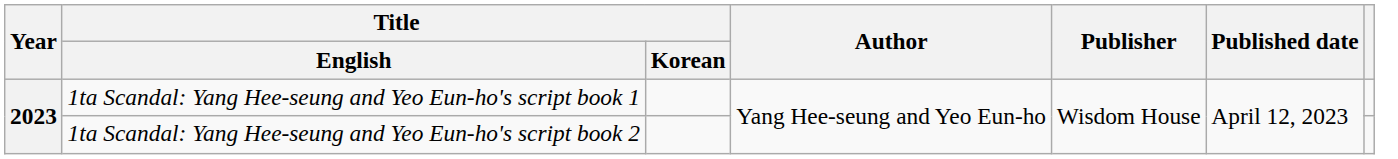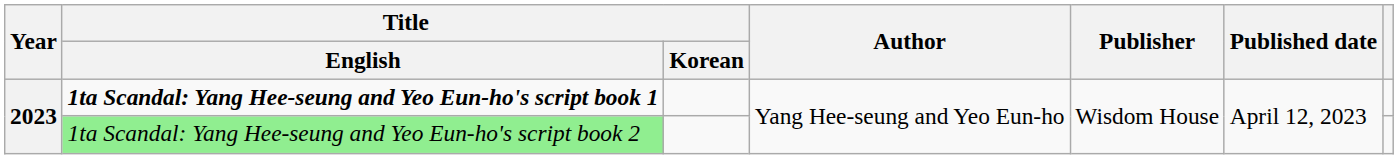(354, 97) normal -> (363, 97) bold
(354, 134) no background -> (354, 134) lightgreen background
